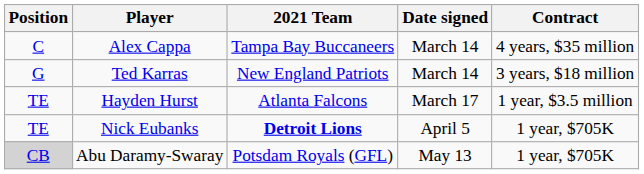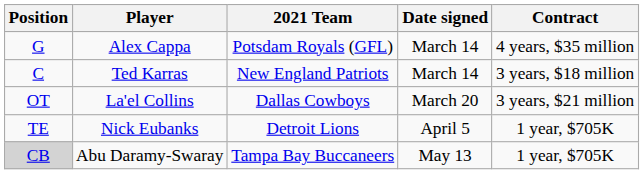(38, 45) C -> (38, 45) G
(313, 45) Tampa Bay Buccaneers -> (313, 45) Potsdam Royals (GFL)
(38, 73) G -> (38, 73) C
- row: (150, 100)
+ row: (150, 100)
(313, 127) bold -> (313, 127) normal
(313, 155) Potsdam Royals (GFL) -> (313, 155) Tampa Bay Buccaneers
